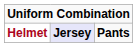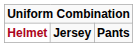(72, 33) lavender background -> (72, 33) no background
